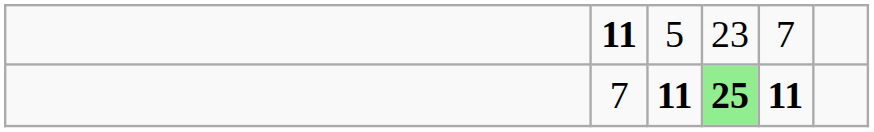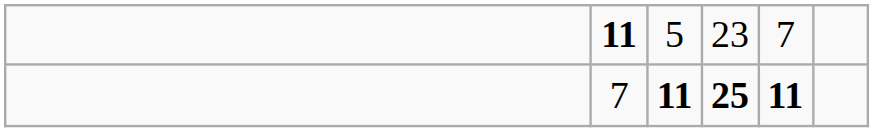(730, 94) lightgreen background -> (730, 94) no background
